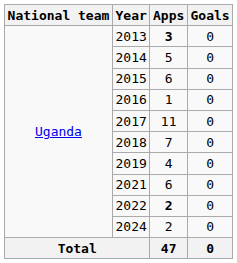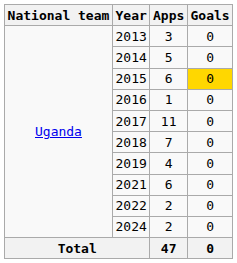(169, 36) bold -> (169, 36) normal
(210, 79) no background -> (210, 79) gold background
(169, 206) bold -> (169, 206) normal
